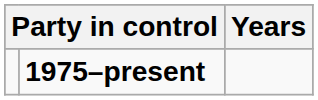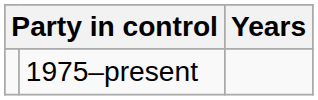(115, 71) bold -> (112, 71) normal
